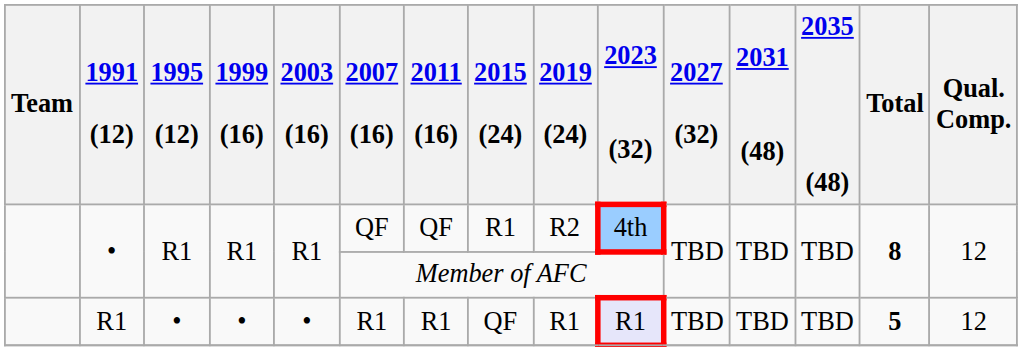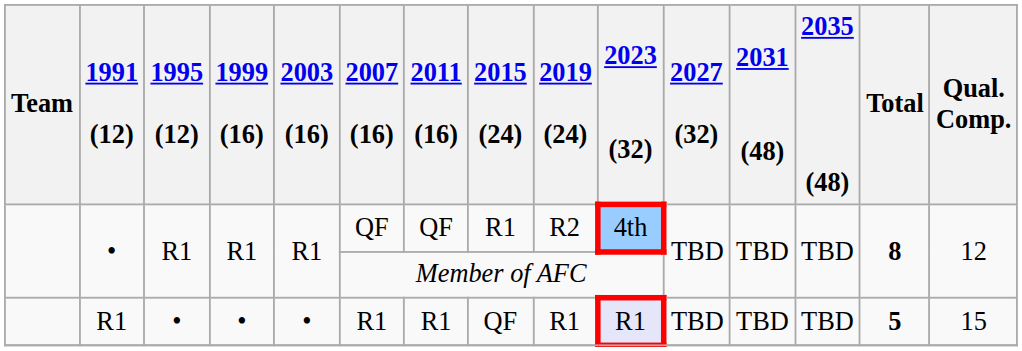(974, 321) 12 -> (974, 321) 15
